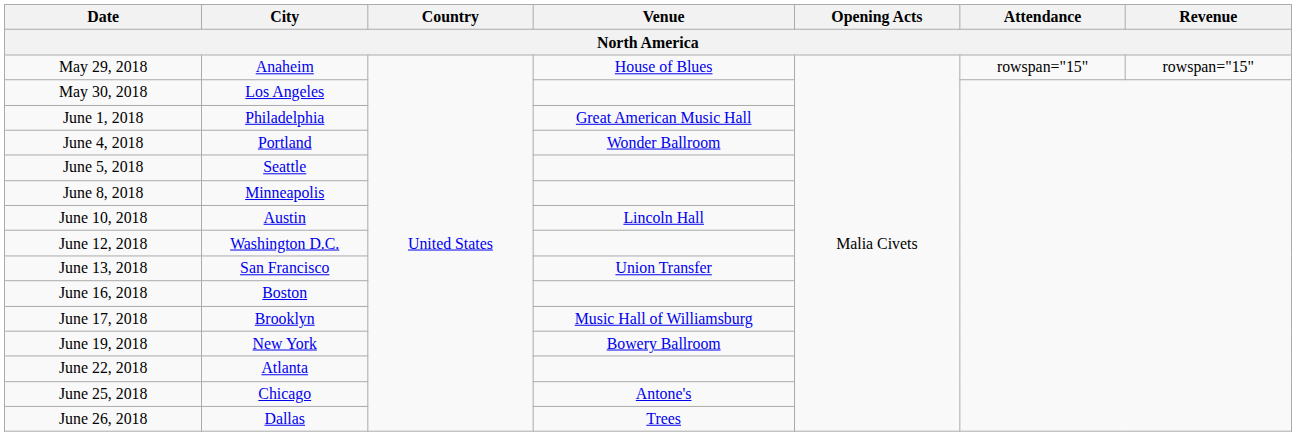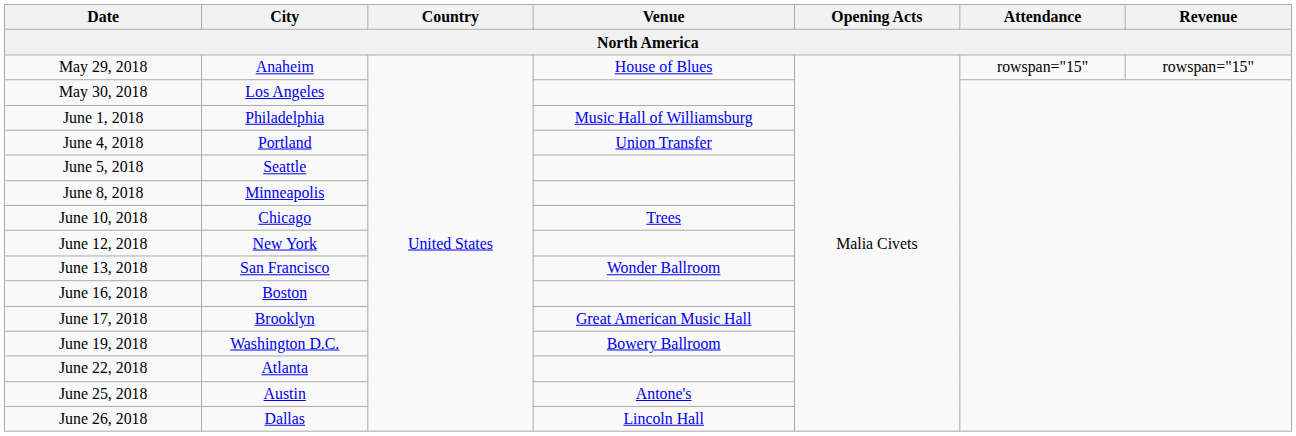(664, 117) Great American Music Hall -> (664, 117) Music Hall of Williamsburg
(664, 142) Wonder Ballroom -> (664, 142) Union Transfer
(285, 218) Austin -> (285, 218) Chicago
(664, 218) Lincoln Hall -> (664, 218) Trees
(285, 243) Washington D.C. -> (285, 243) New York
(664, 268) Union Transfer -> (664, 268) Wonder Ballroom
(664, 318) Music Hall of Williamsburg -> (664, 318) Great American Music Hall
(285, 343) New York -> (285, 343) Washington D.C.
(285, 393) Chicago -> (285, 393) Austin
(664, 419) Trees -> (664, 419) Lincoln Hall
